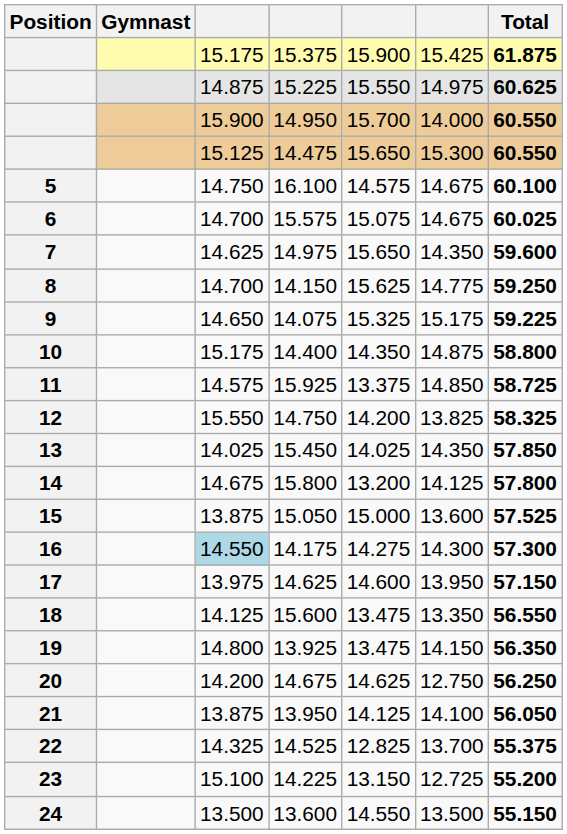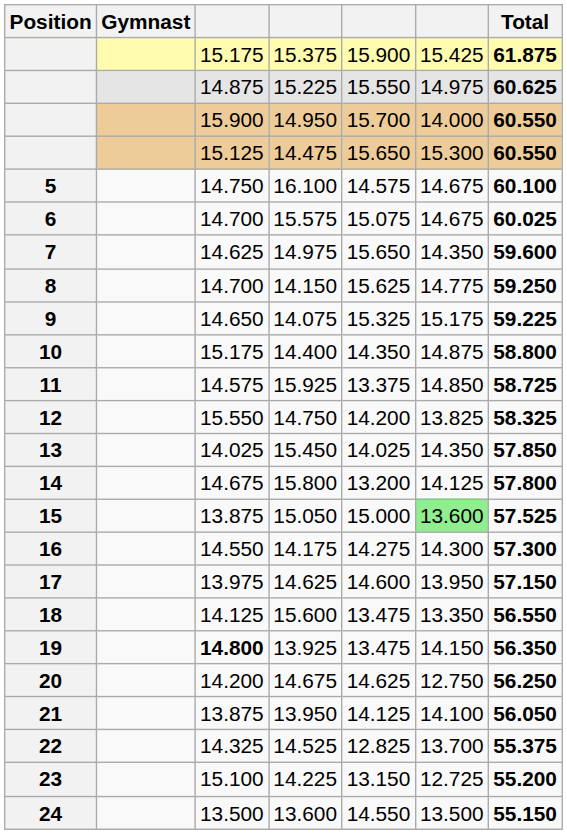(452, 516) no background -> (452, 516) lightgreen background
(232, 549) lightblue background -> (232, 549) no background
(232, 648) normal -> (232, 648) bold
